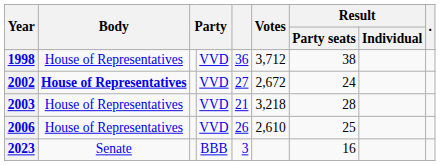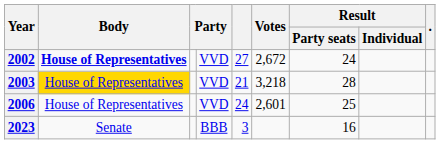- row: (21, 60)
(114, 105) no background -> (114, 83) gold background
(242, 127) 26 -> (242, 105) 24
(271, 127) 2,610 -> (271, 105) 2,601
